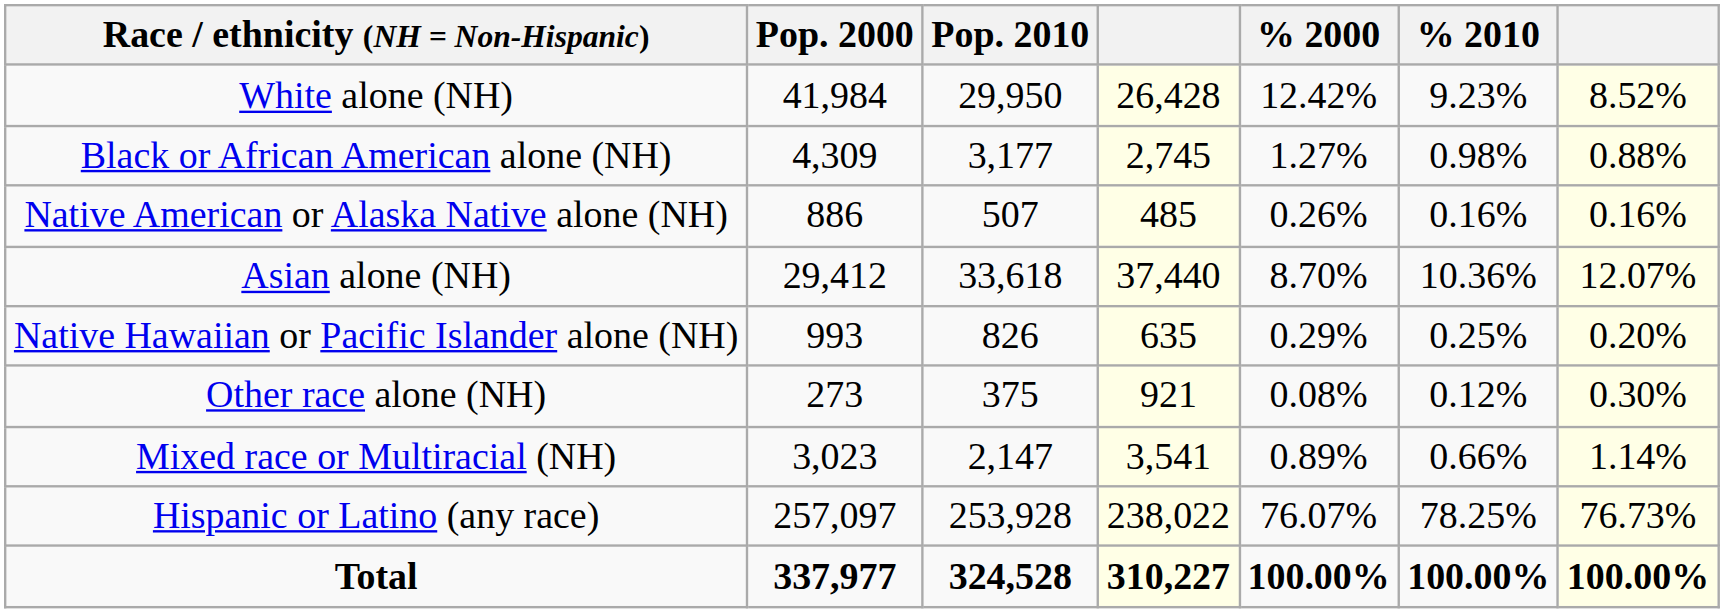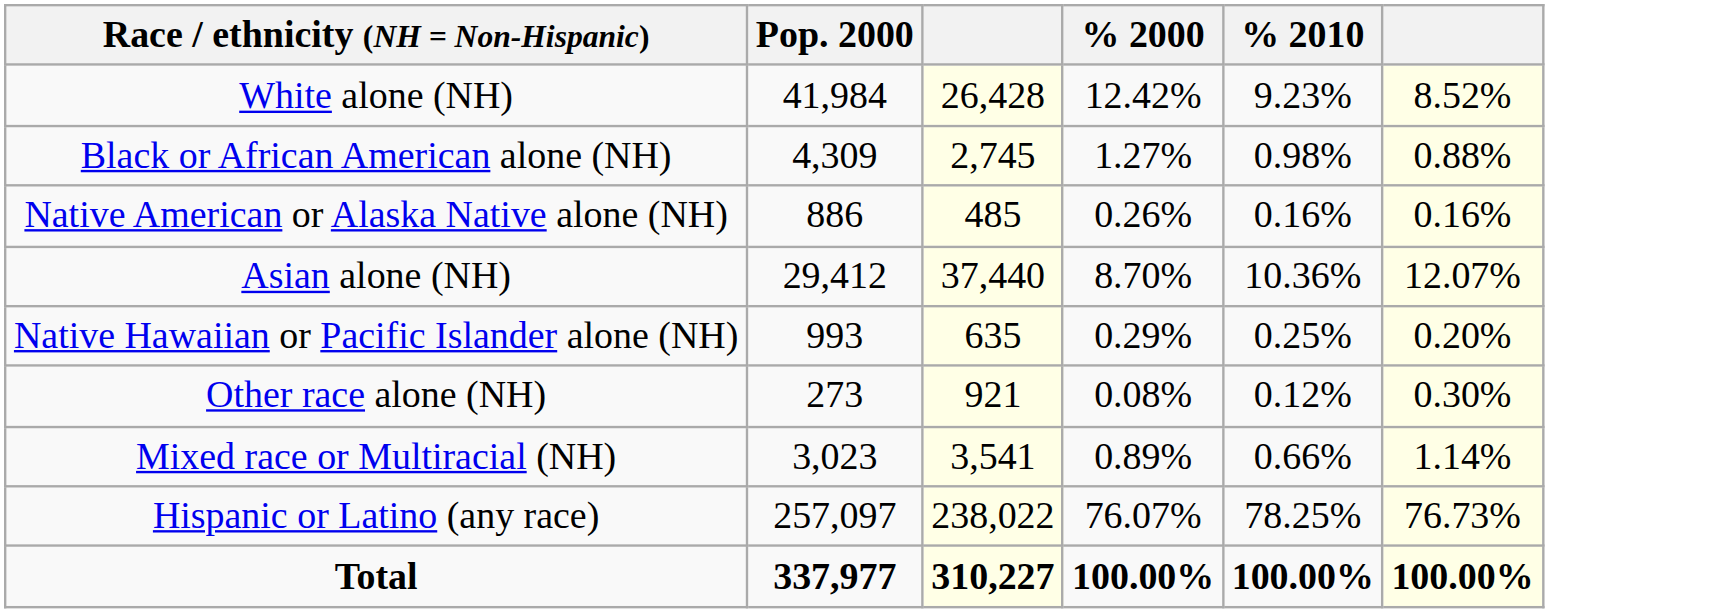- column: (1010, 34)
